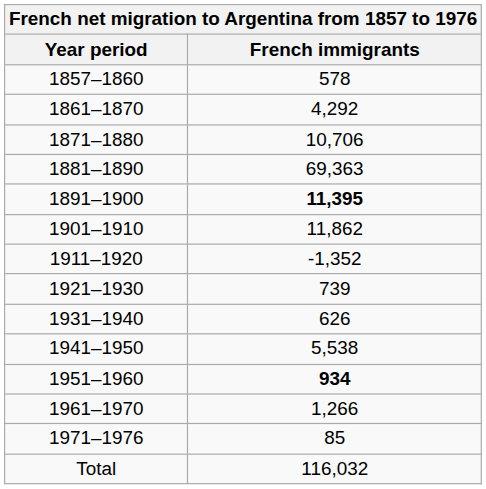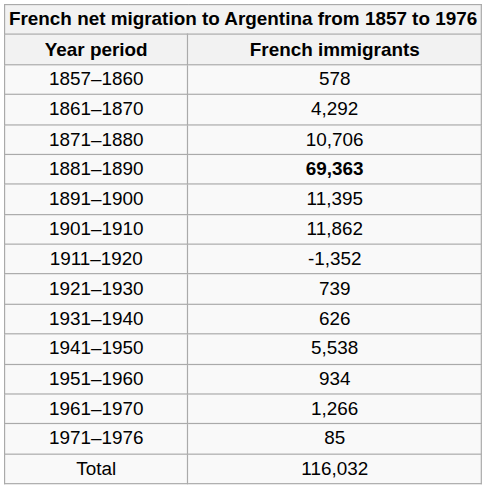(335, 169) normal -> (335, 169) bold
(335, 199) bold -> (335, 199) normal
(335, 378) bold -> (335, 378) normal
